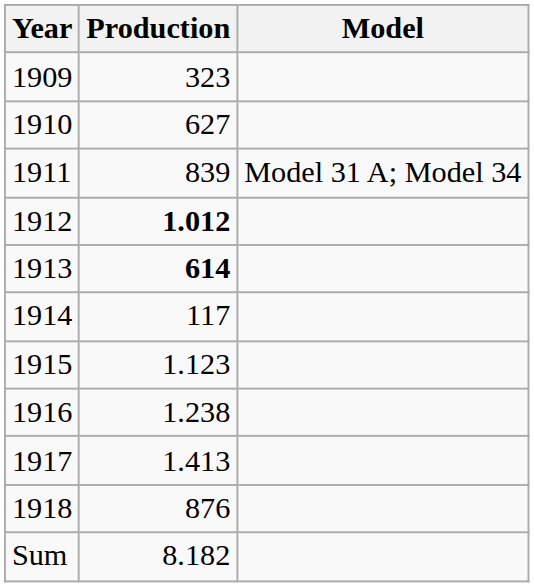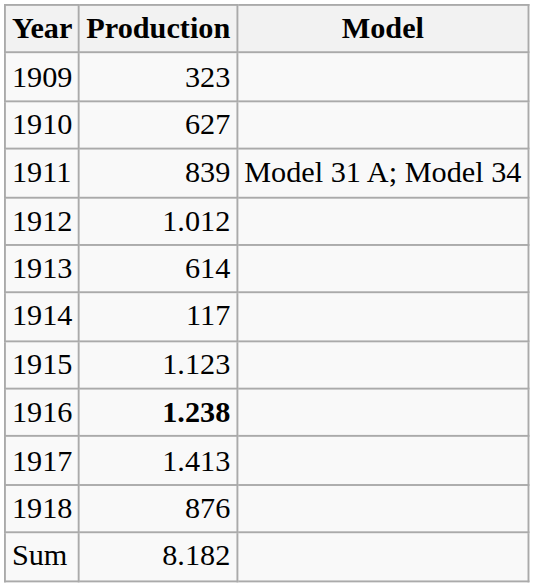(196, 220) bold -> (196, 220) normal
(208, 268) bold -> (208, 268) normal
(196, 412) normal -> (196, 412) bold
